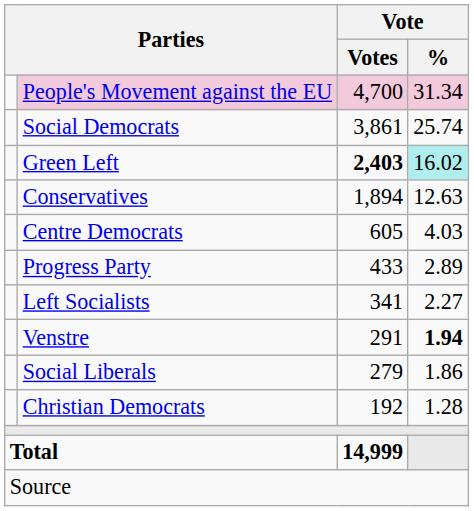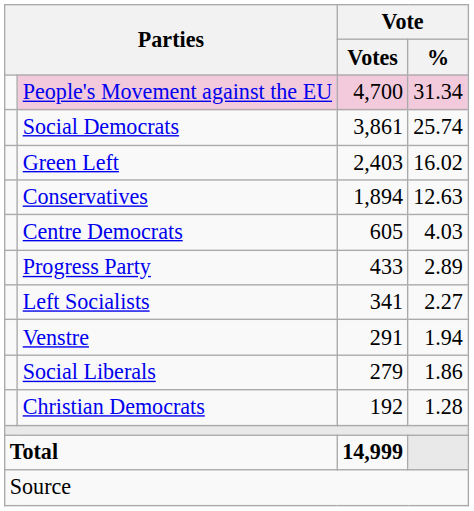(378, 162) bold -> (378, 162) normal
(438, 162) paleturquoise background -> (438, 162) no background
(444, 337) bold -> (444, 337) normal
